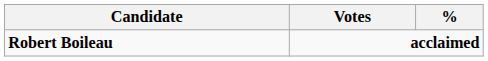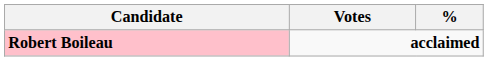(61, 42) no background -> (61, 42) pink background
